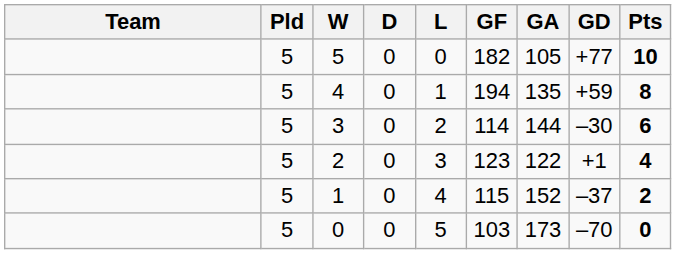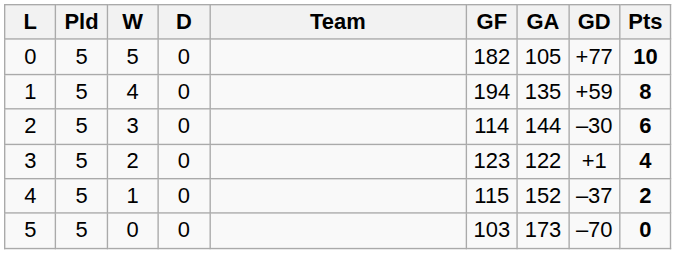columns swapped: (133, 21) <-> (441, 21)
